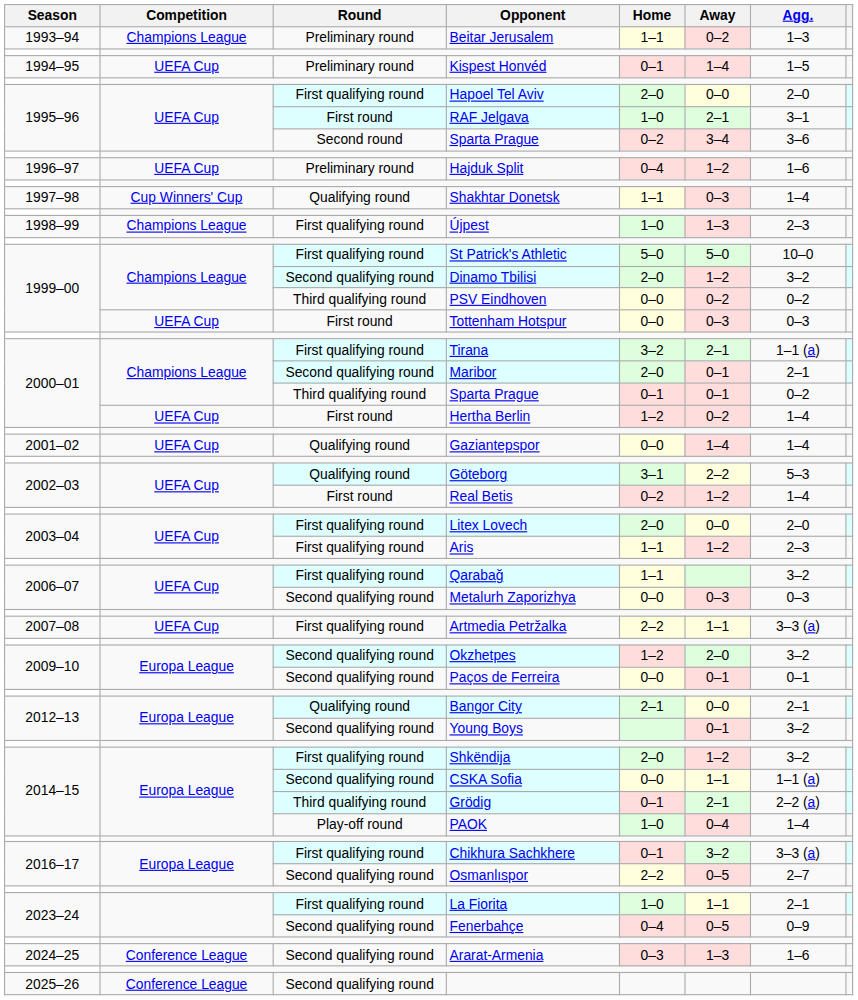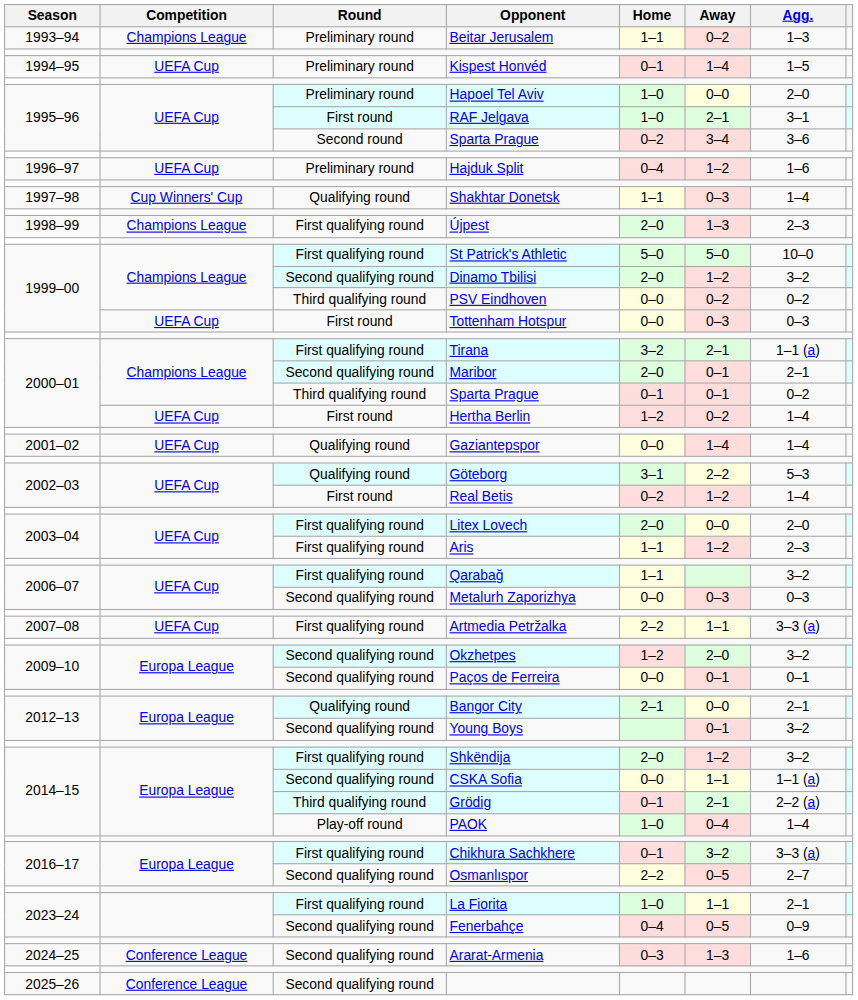(360, 96) First qualifying round -> (360, 96) Preliminary round
(652, 96) 2–0 -> (652, 96) 1–0
(652, 227) 1–0 -> (652, 227) 2–0
